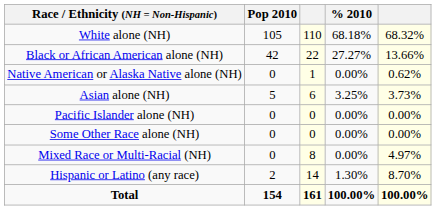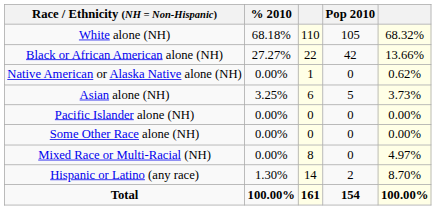columns swapped: (272, 14) <-> (351, 14)
